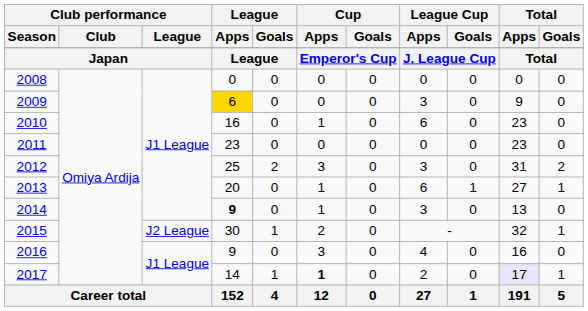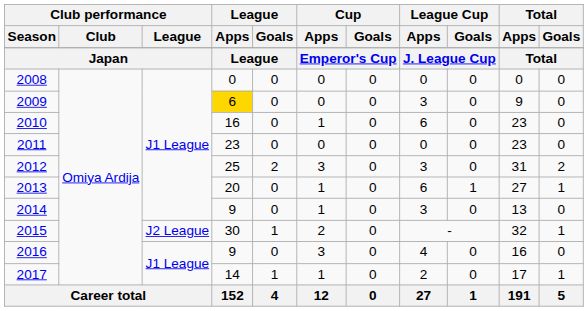(232, 209) bold -> (232, 209) normal
(321, 274) bold -> (321, 274) normal
(519, 274) lavender background -> (519, 274) no background
